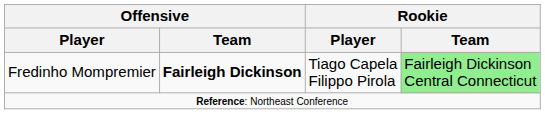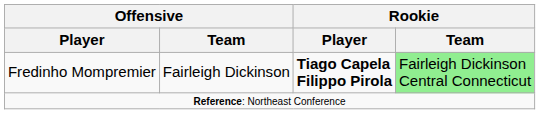(232, 72) bold -> (226, 72) normal
(353, 72) normal -> (344, 72) bold
